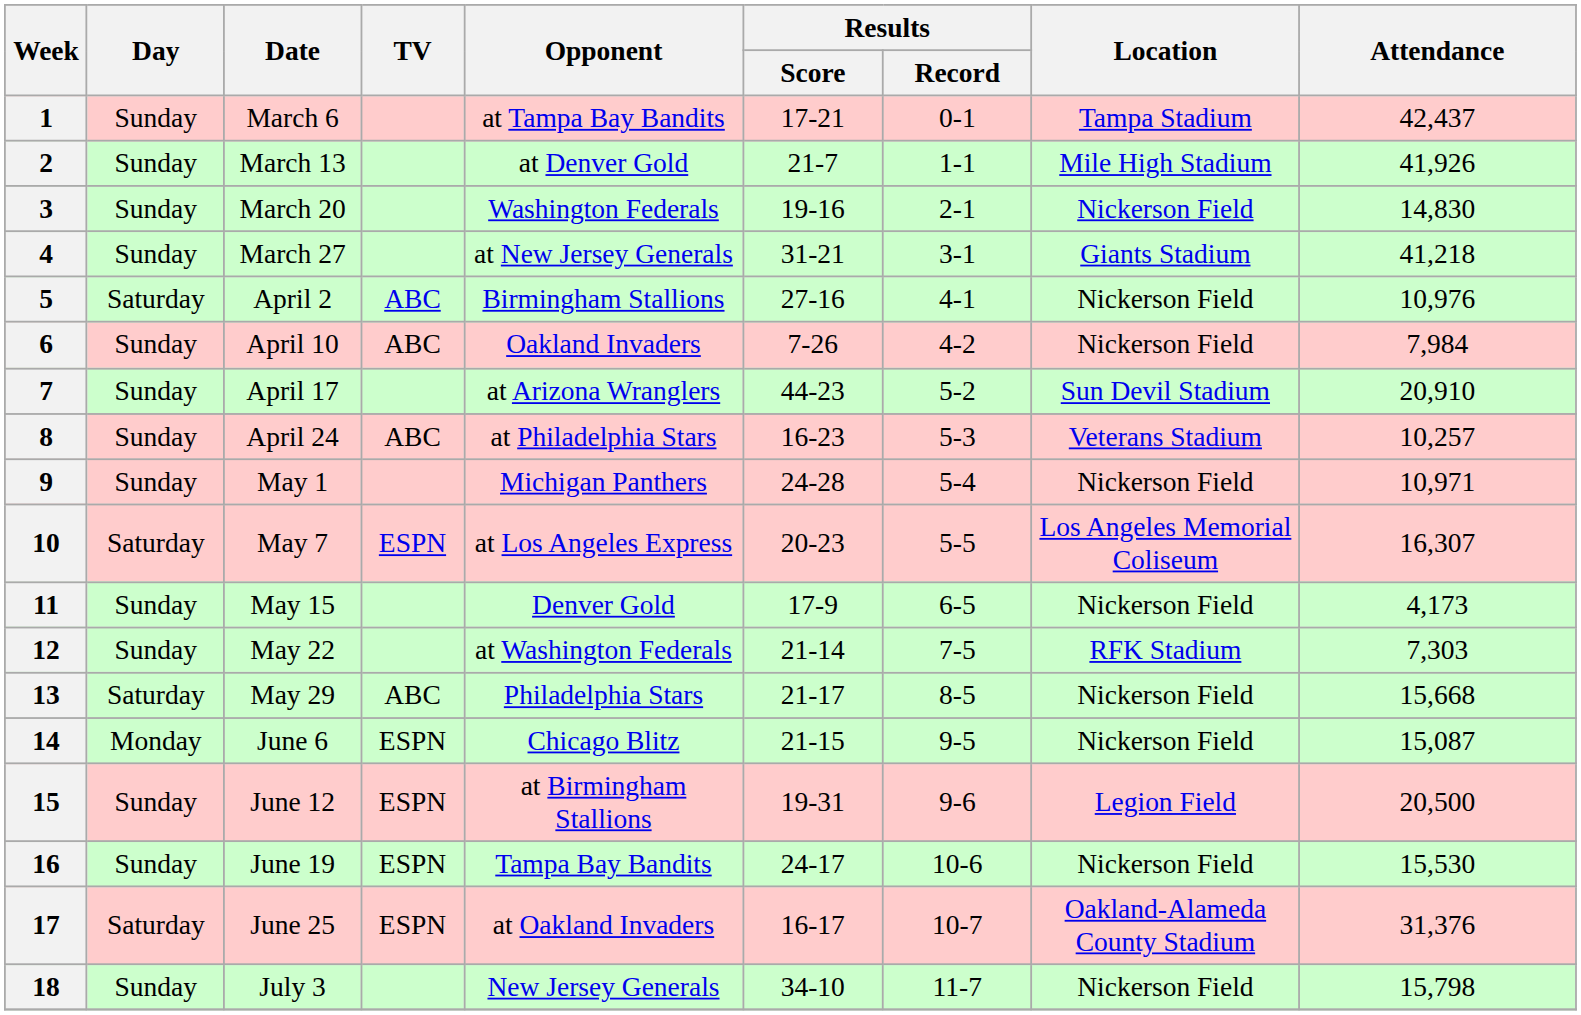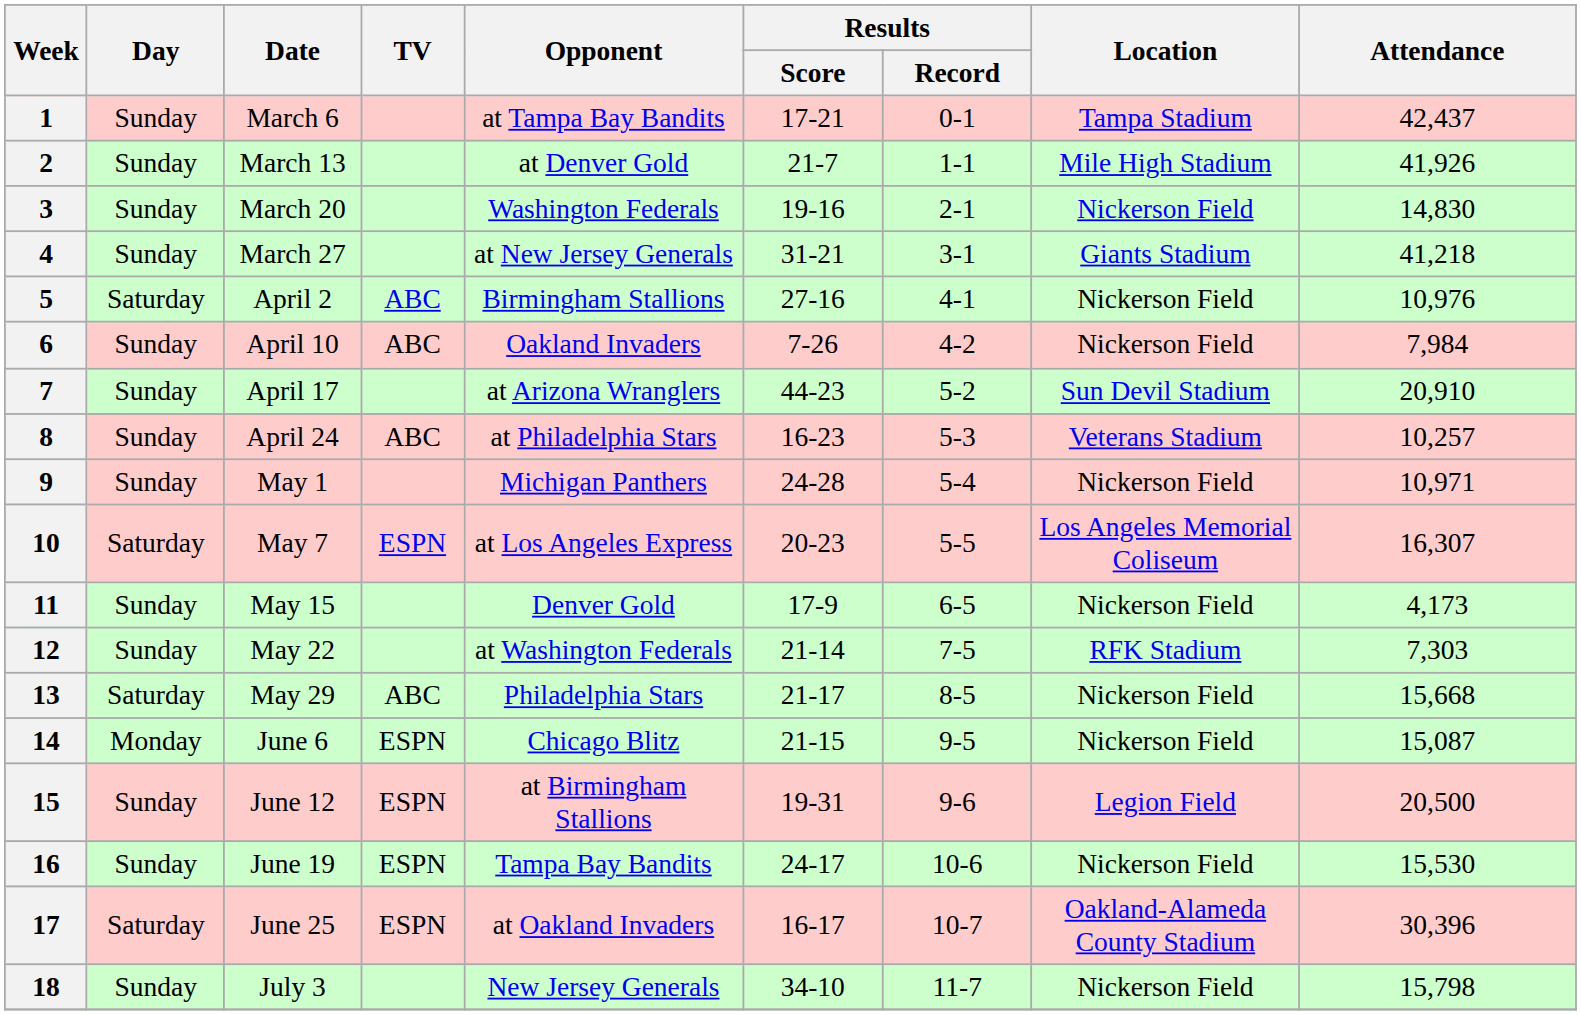(1437, 925) 31,376 -> (1437, 925) 30,396
